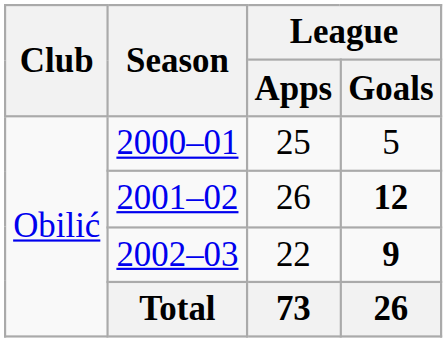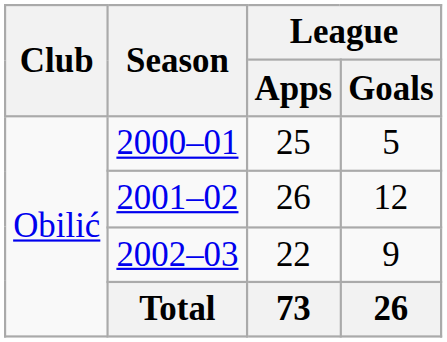(391, 198) bold -> (391, 198) normal
(391, 253) bold -> (391, 253) normal
